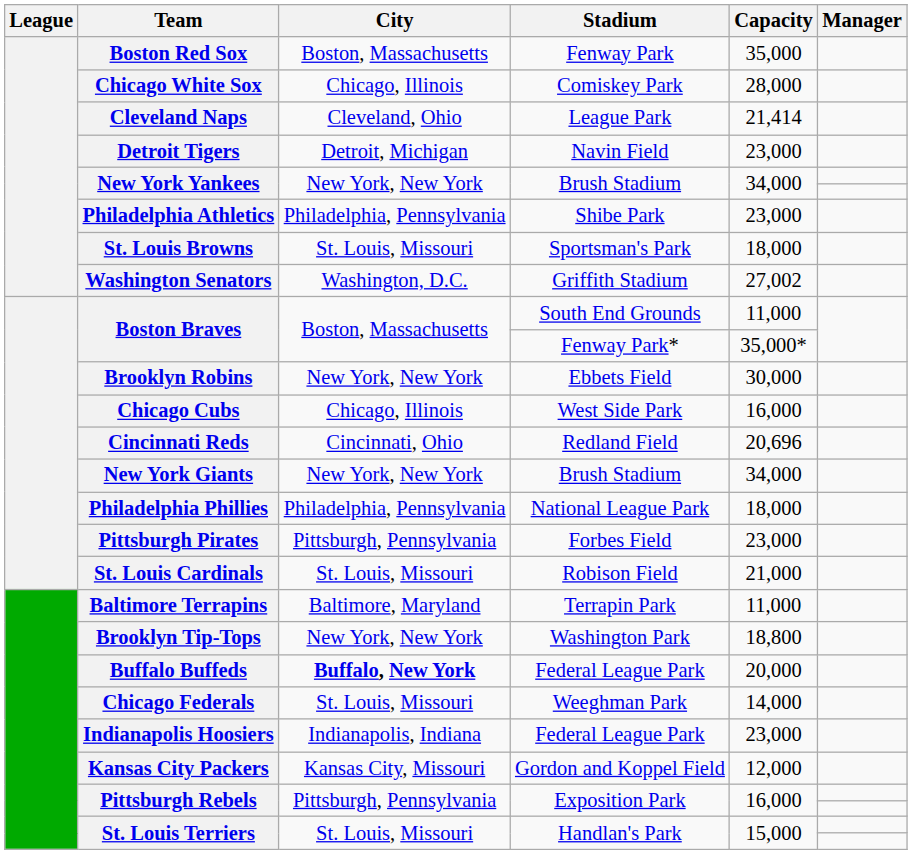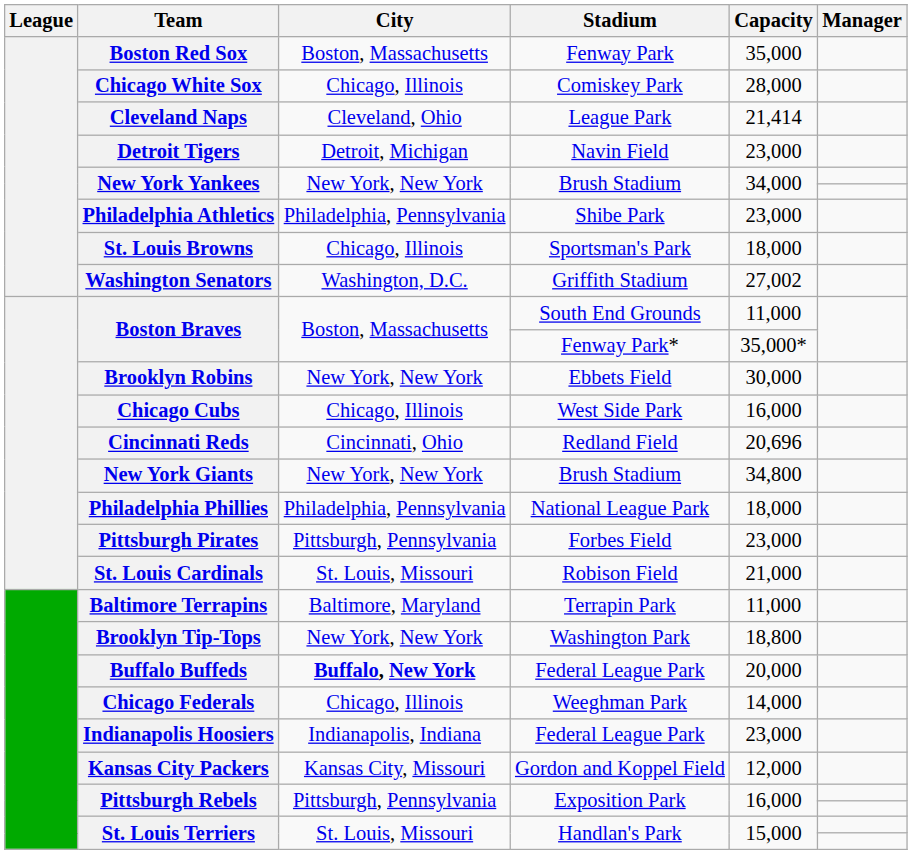(395, 248) St. Louis, Missouri -> (395, 248) Chicago, Illinois
(774, 475) 34,000 -> (774, 475) 34,800
(395, 702) St. Louis, Missouri -> (395, 702) Chicago, Illinois
